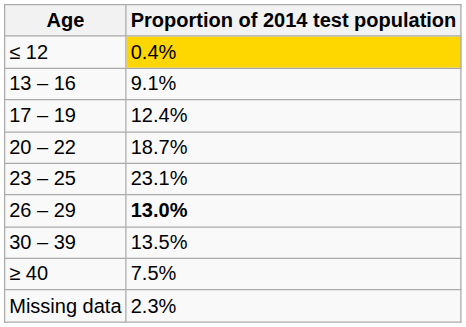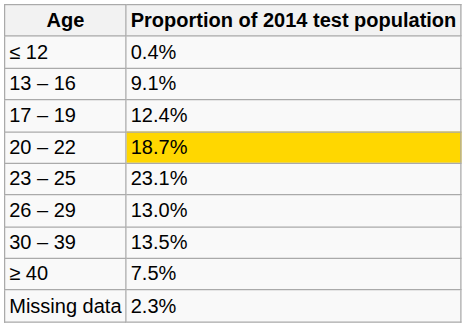(154, 52) gold background -> (154, 52) no background
(159, 147) no background -> (159, 147) gold background
(159, 210) bold -> (159, 210) normal
